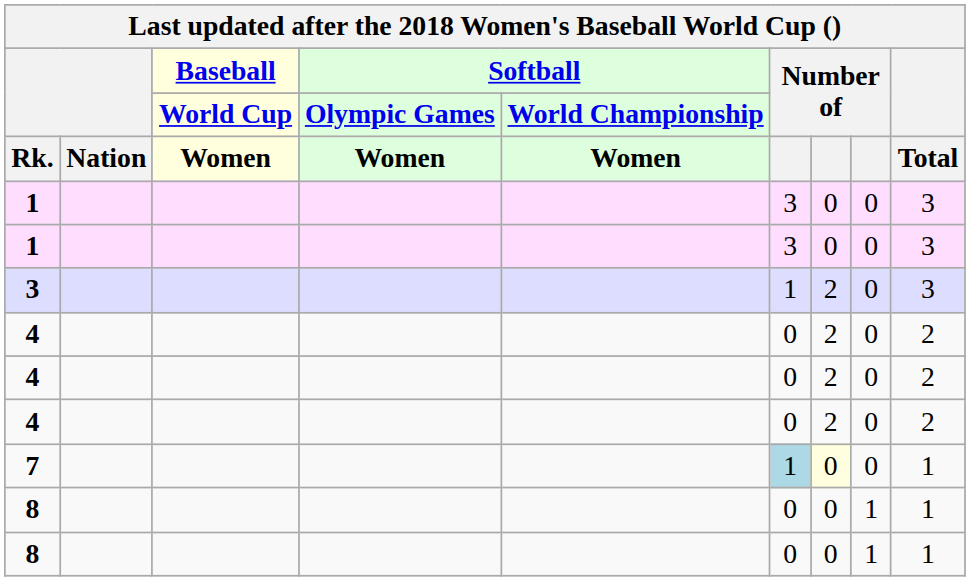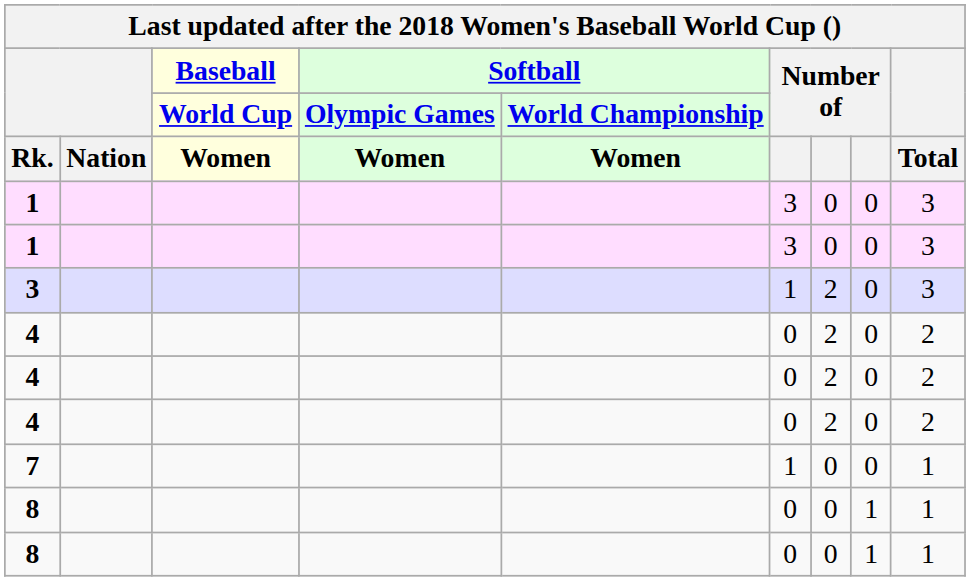(790, 465) lightblue background -> (790, 465) no background
(831, 465) lightyellow background -> (831, 465) no background
